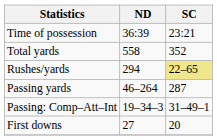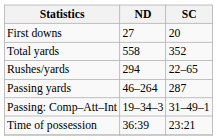rows swapped: (34, 125) <-> (52, 32)
(183, 70) khaki background -> (183, 70) no background
